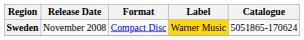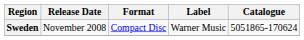(198, 27) gold background -> (198, 27) no background
